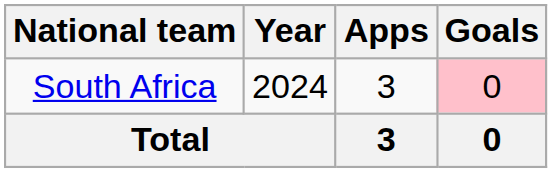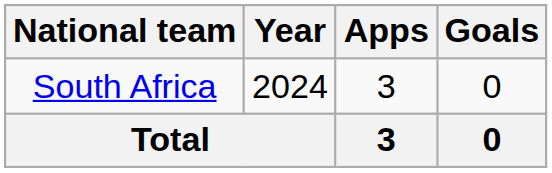(492, 85) pink background -> (492, 85) no background
